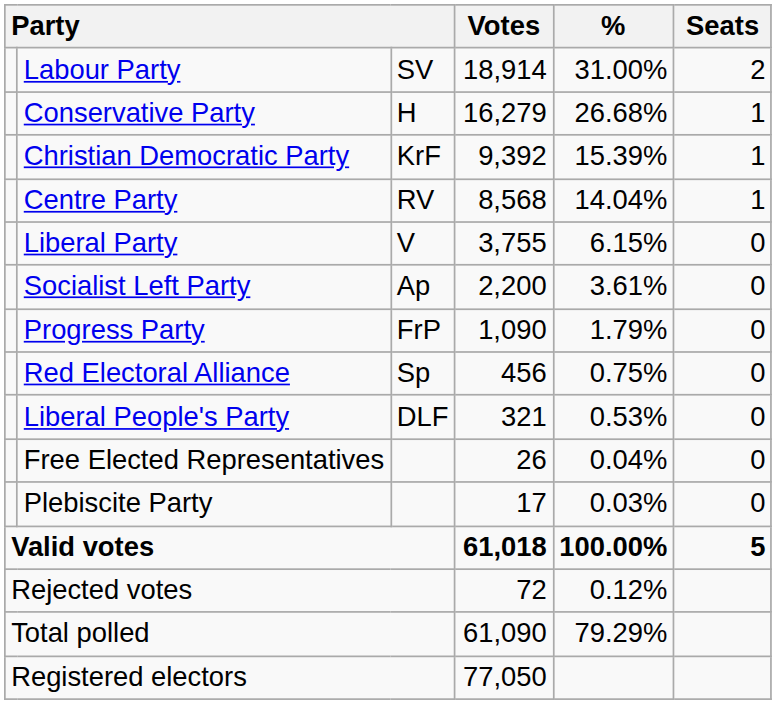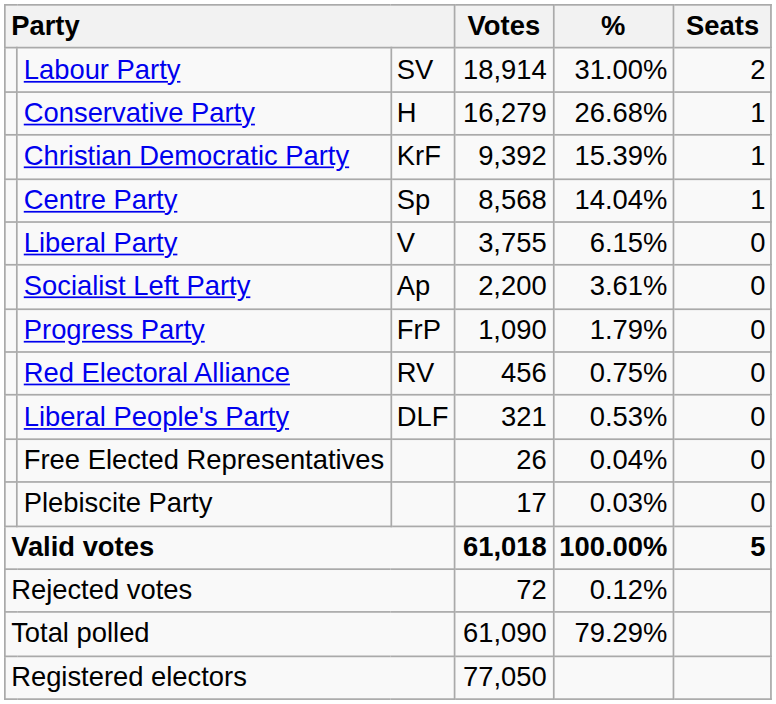(416, 199) RV -> (414, 199) Sp
(414, 373) Sp -> (416, 373) RV
